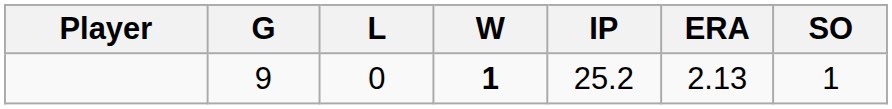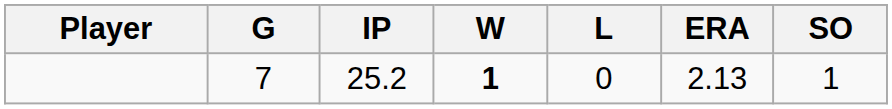columns swapped: (604, 28) <-> (377, 28)
(263, 77) 9 -> (263, 77) 7
